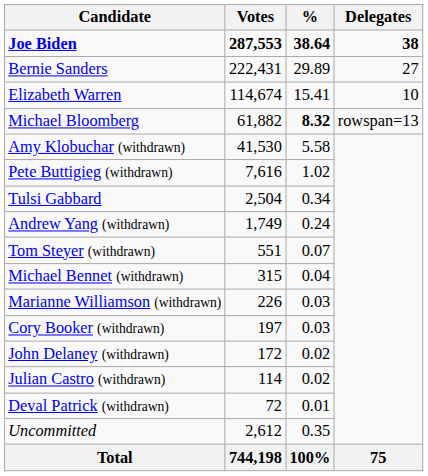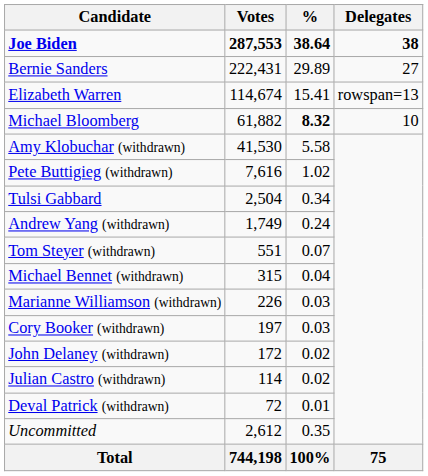(410, 95) 10 -> (378, 95) rowspan=13
(378, 120) rowspan=13 -> (410, 120) 10
